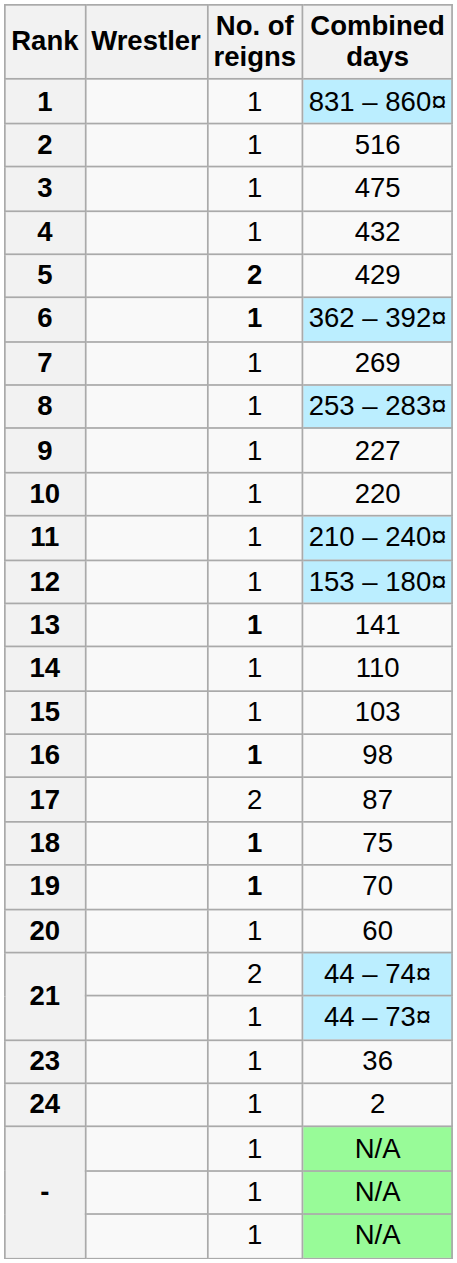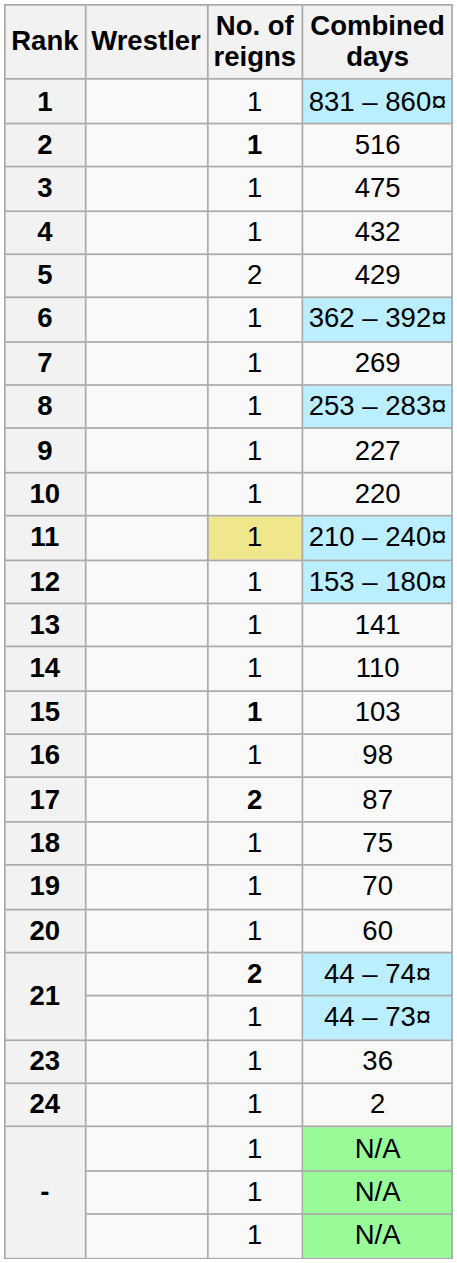(255, 144) normal -> (255, 144) bold
(255, 275) bold -> (255, 275) normal
(255, 319) bold -> (255, 319) normal
(255, 537) no background -> (255, 537) khaki background
(255, 624) bold -> (255, 624) normal
(255, 711) normal -> (255, 711) bold
(255, 755) bold -> (255, 755) normal
(255, 799) normal -> (255, 799) bold
(255, 842) bold -> (255, 842) normal
(255, 886) bold -> (255, 886) normal
(255, 973) normal -> (255, 973) bold
